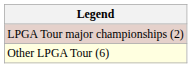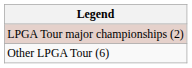(58, 53) lightyellow background -> (58, 53) no background
